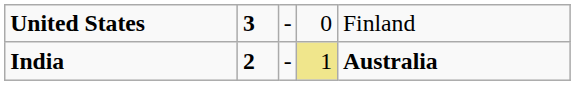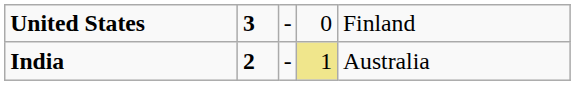(390, 60) bold -> (386, 60) normal
